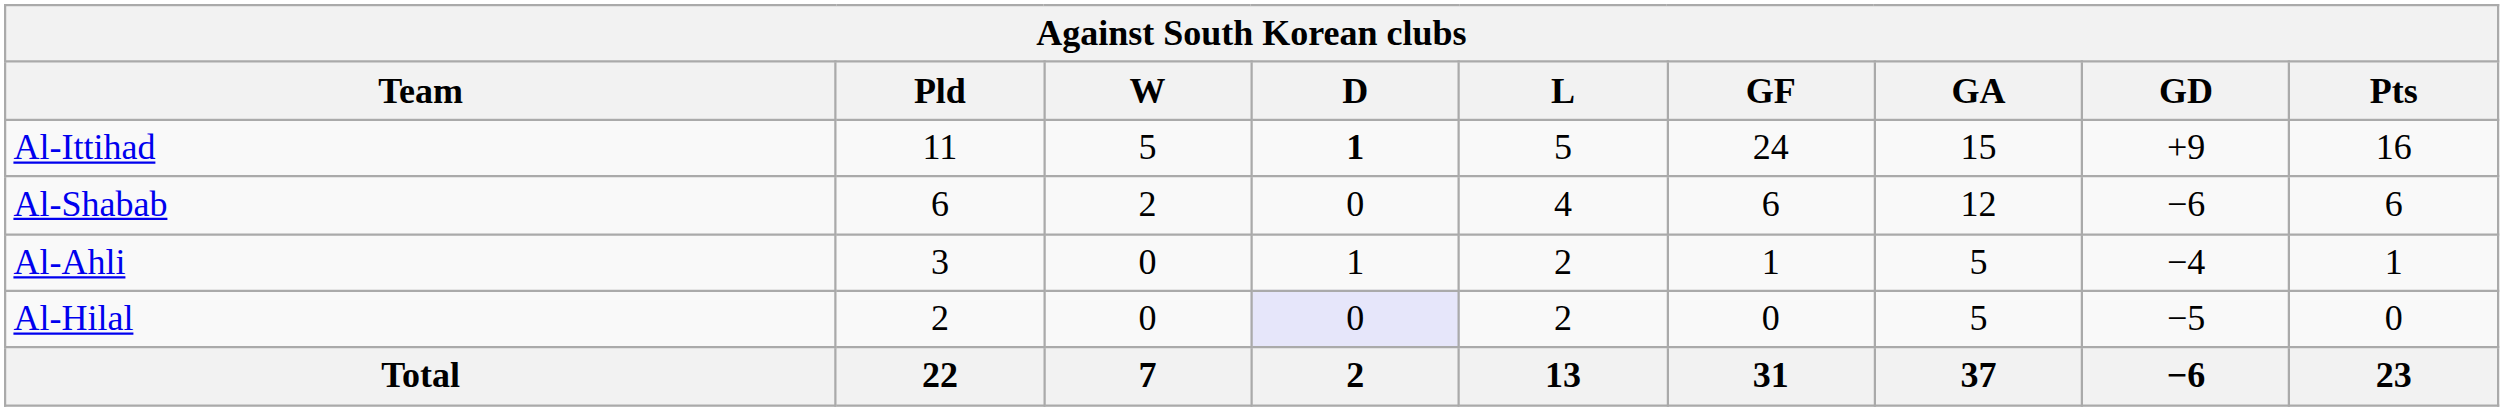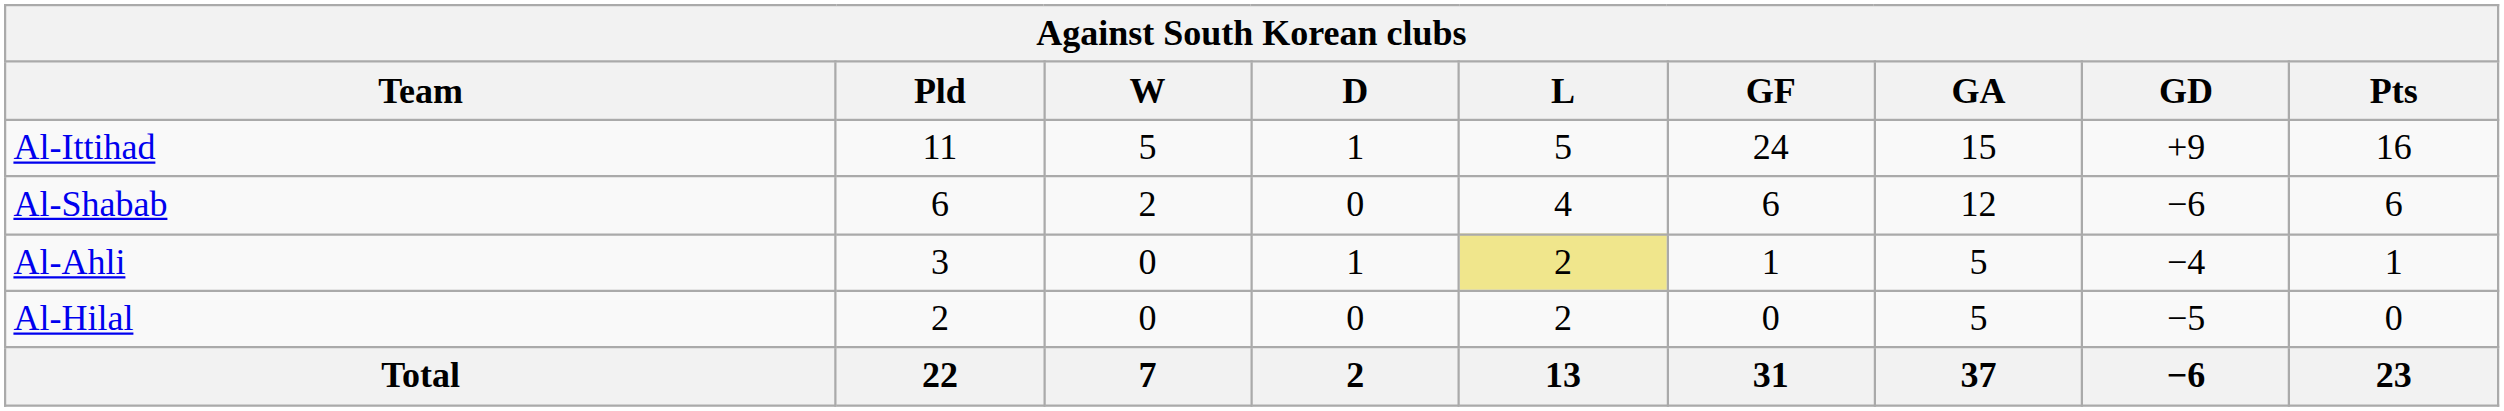(1355, 147) bold -> (1355, 147) normal
(1563, 261) no background -> (1563, 261) khaki background
(1355, 318) lavender background -> (1355, 318) no background
